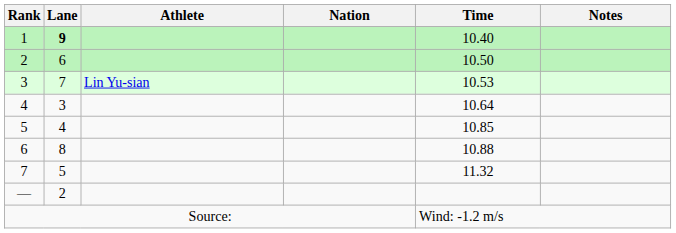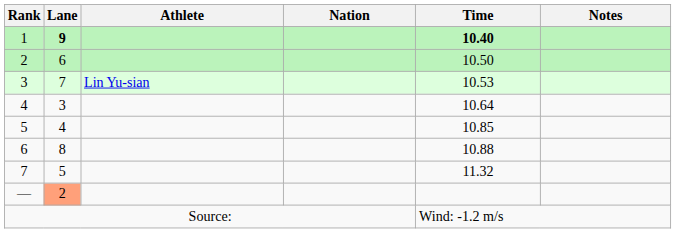(478, 37) normal -> (478, 37) bold
(62, 194) no background -> (62, 194) lightsalmon background
